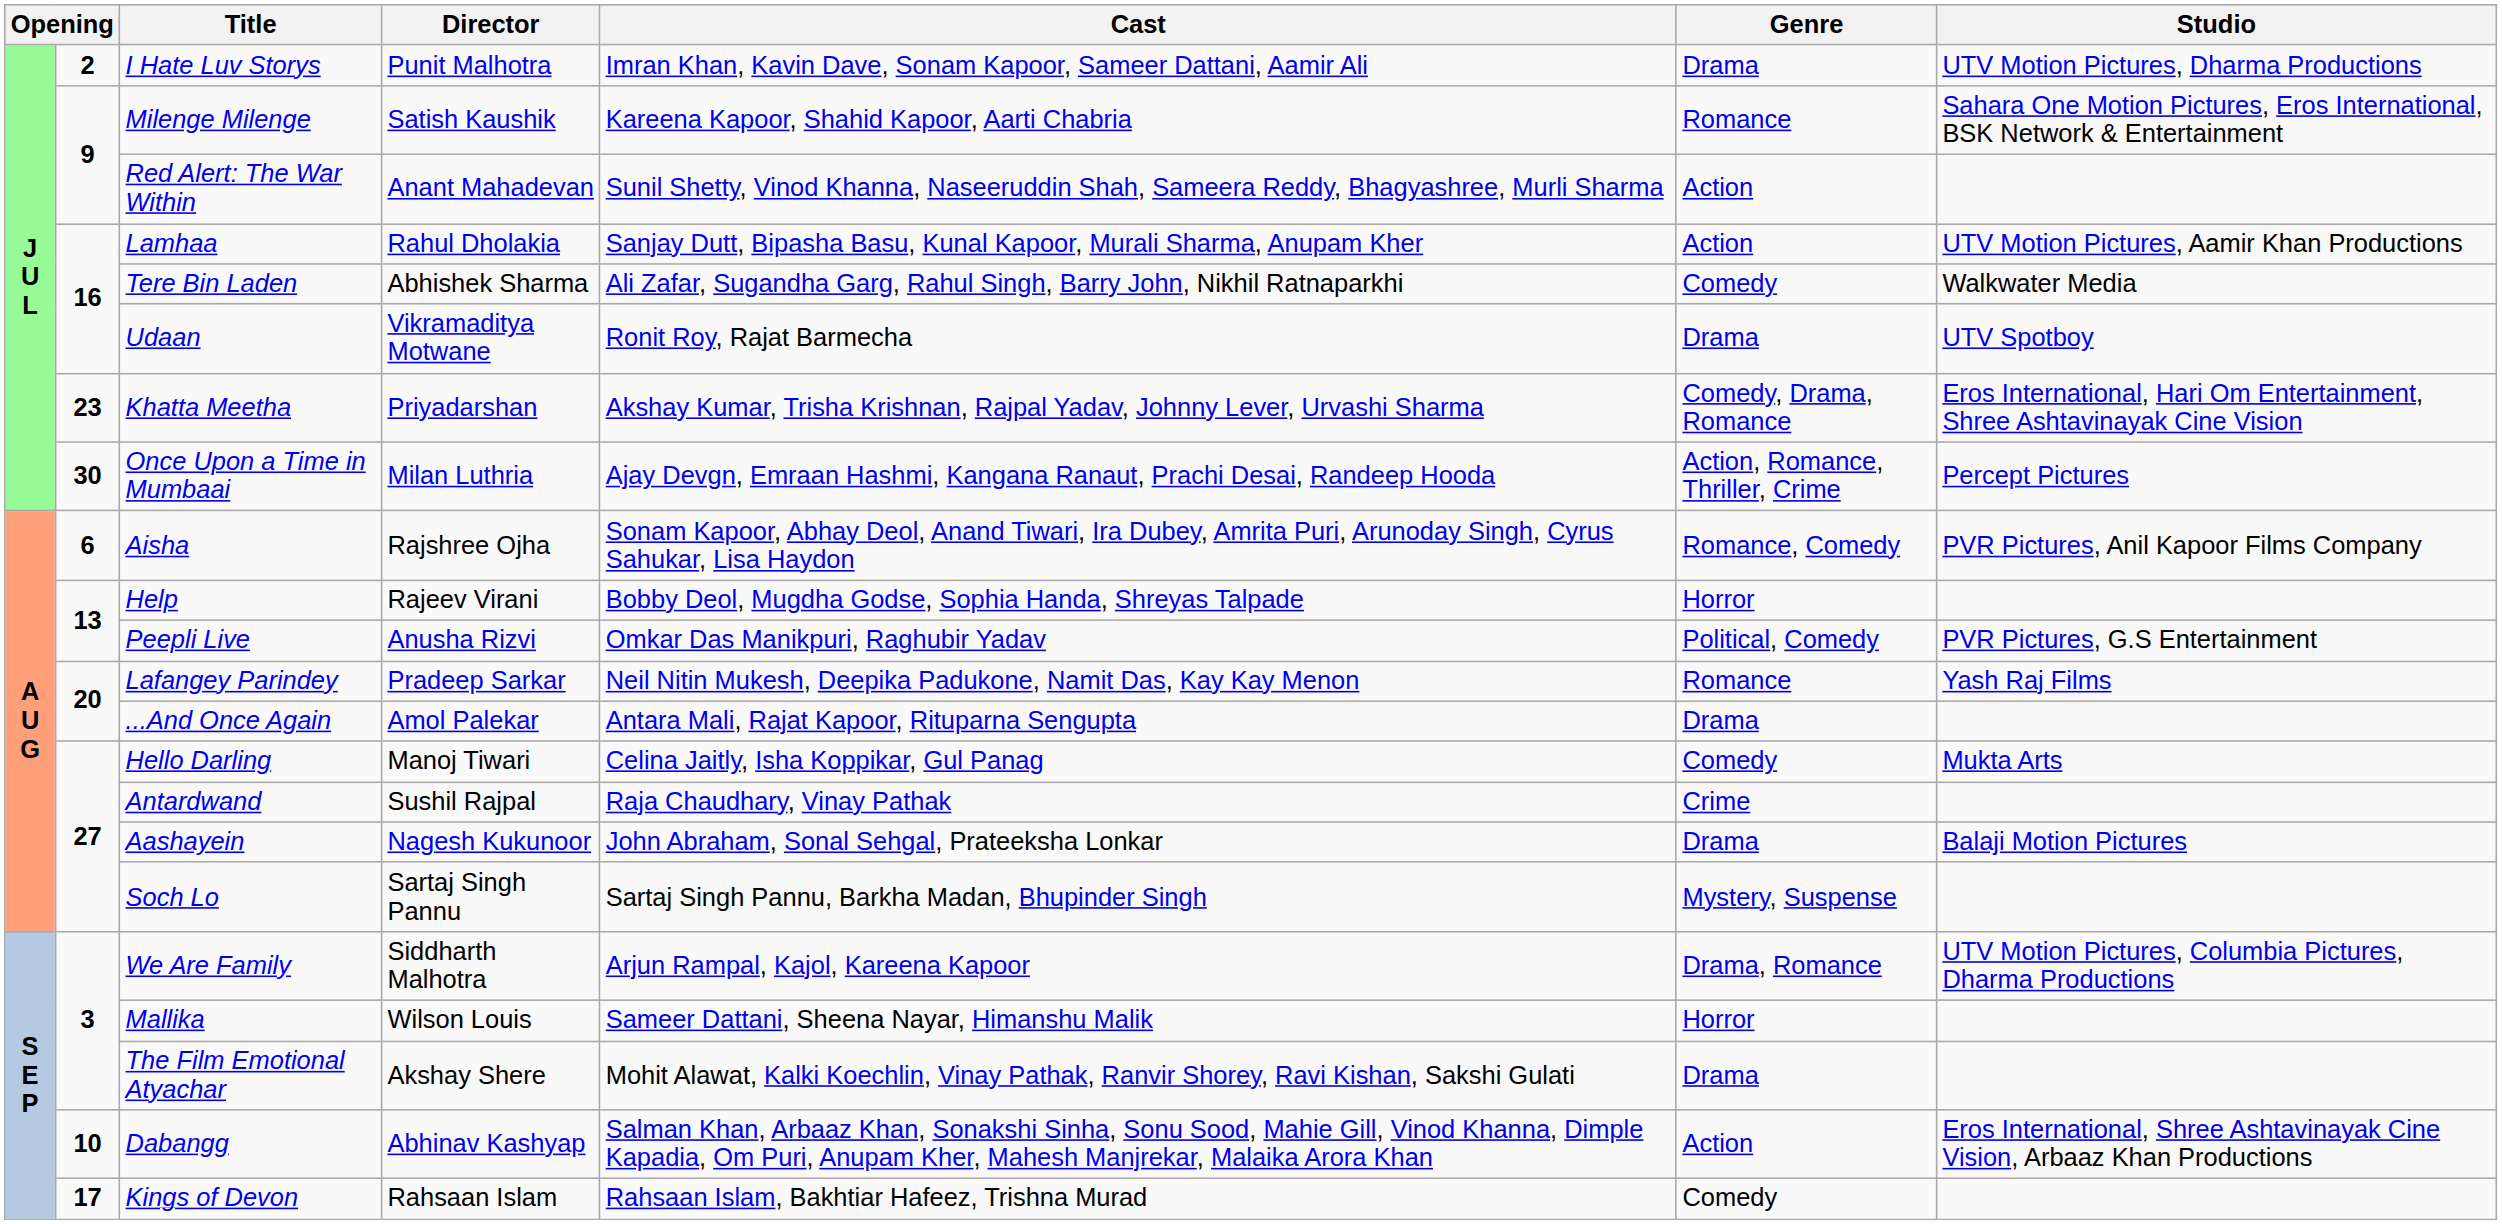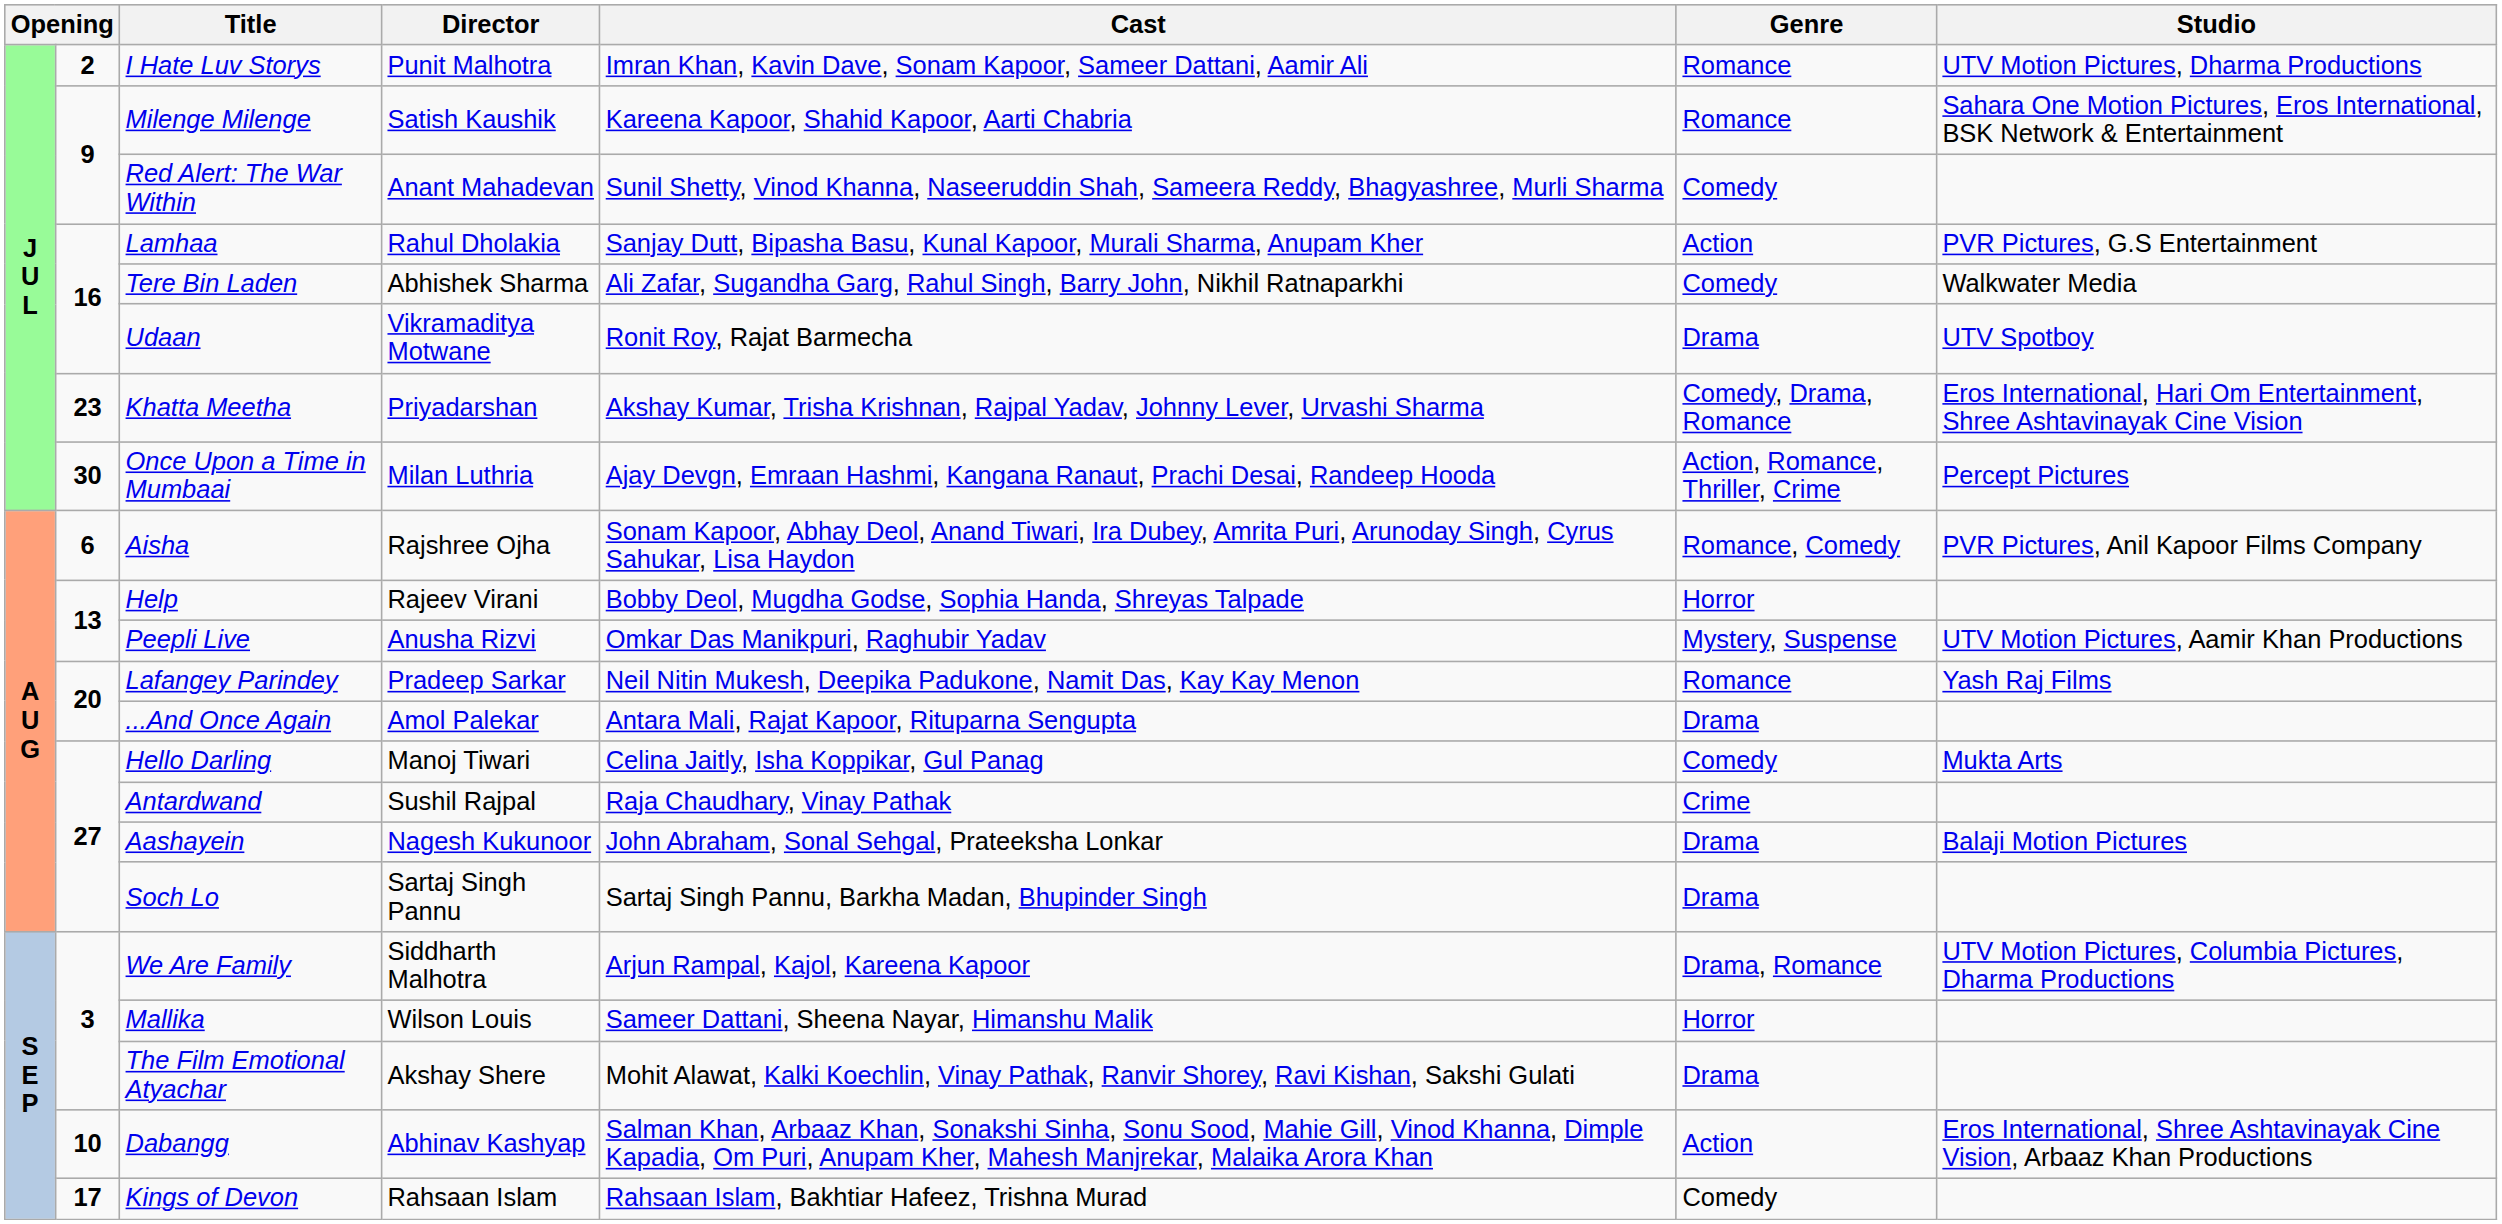(1721, 65) Drama -> (1737, 65) Romance
(1718, 188) Action -> (1730, 188) Comedy
(2203, 243) UTV Motion Pictures, Aamir Khan Productions -> (2130, 243) PVR Pictures, G.S Entertainment
(1781, 640) Political, Comedy -> (1790, 640) Mystery, Suspense
(2130, 640) PVR Pictures, G.S Entertainment -> (2203, 640) UTV Motion Pictures, Aamir Khan Productions
(1790, 896) Mystery, Suspense -> (1721, 896) Drama
